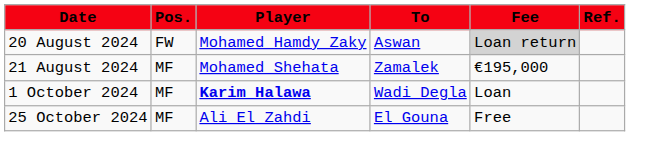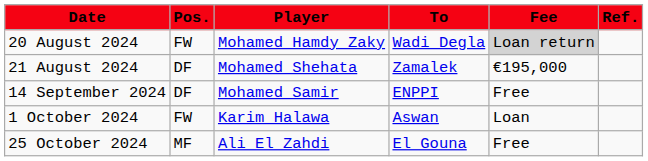(397, 42) Aswan -> (439, 42) Wadi Degla
(164, 68) MF -> (183, 68) DF
+ row: (87, 93)
(164, 93) MF -> (183, 118) FW
(255, 93) bold -> (274, 118) normal
(420, 93) Wadi Degla -> (416, 118) Aswan
